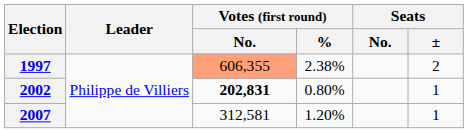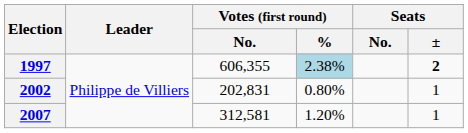(245, 66) lightsalmon background -> (245, 66) no background
(325, 66) no background -> (325, 66) lightblue background
(436, 66) normal -> (436, 66) bold
(245, 90) bold -> (245, 90) normal
